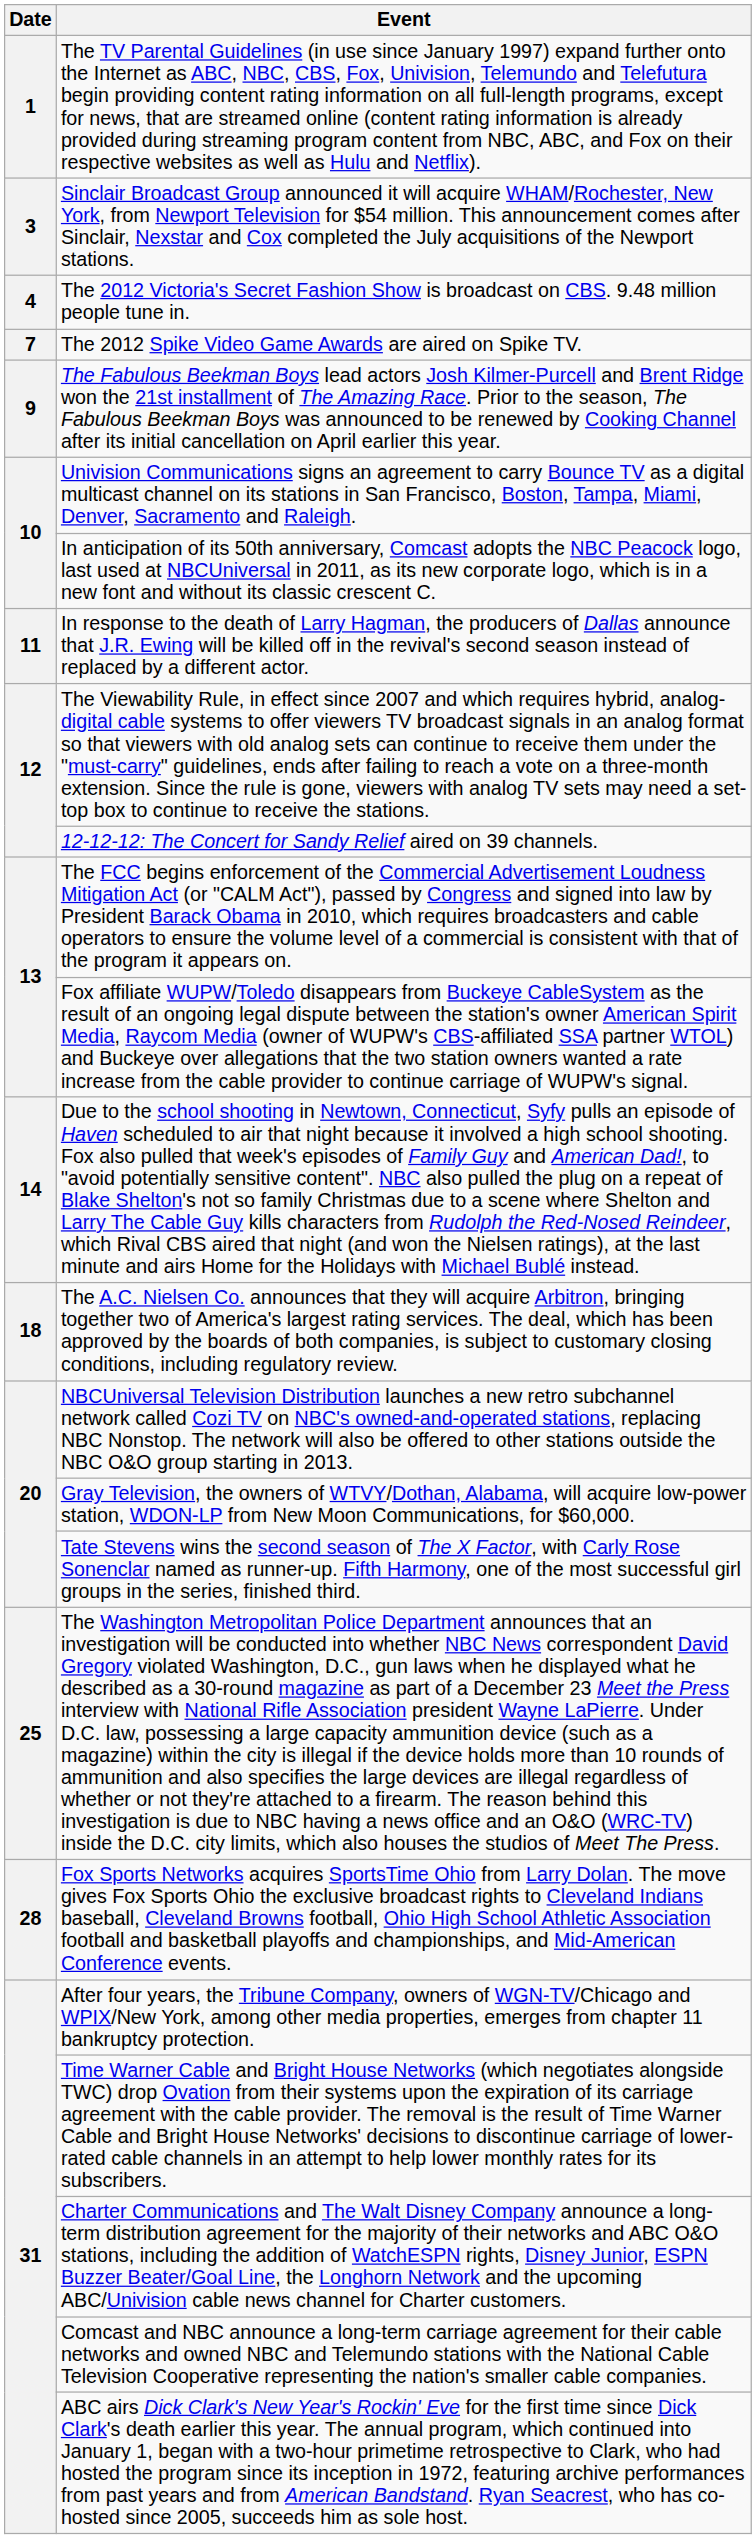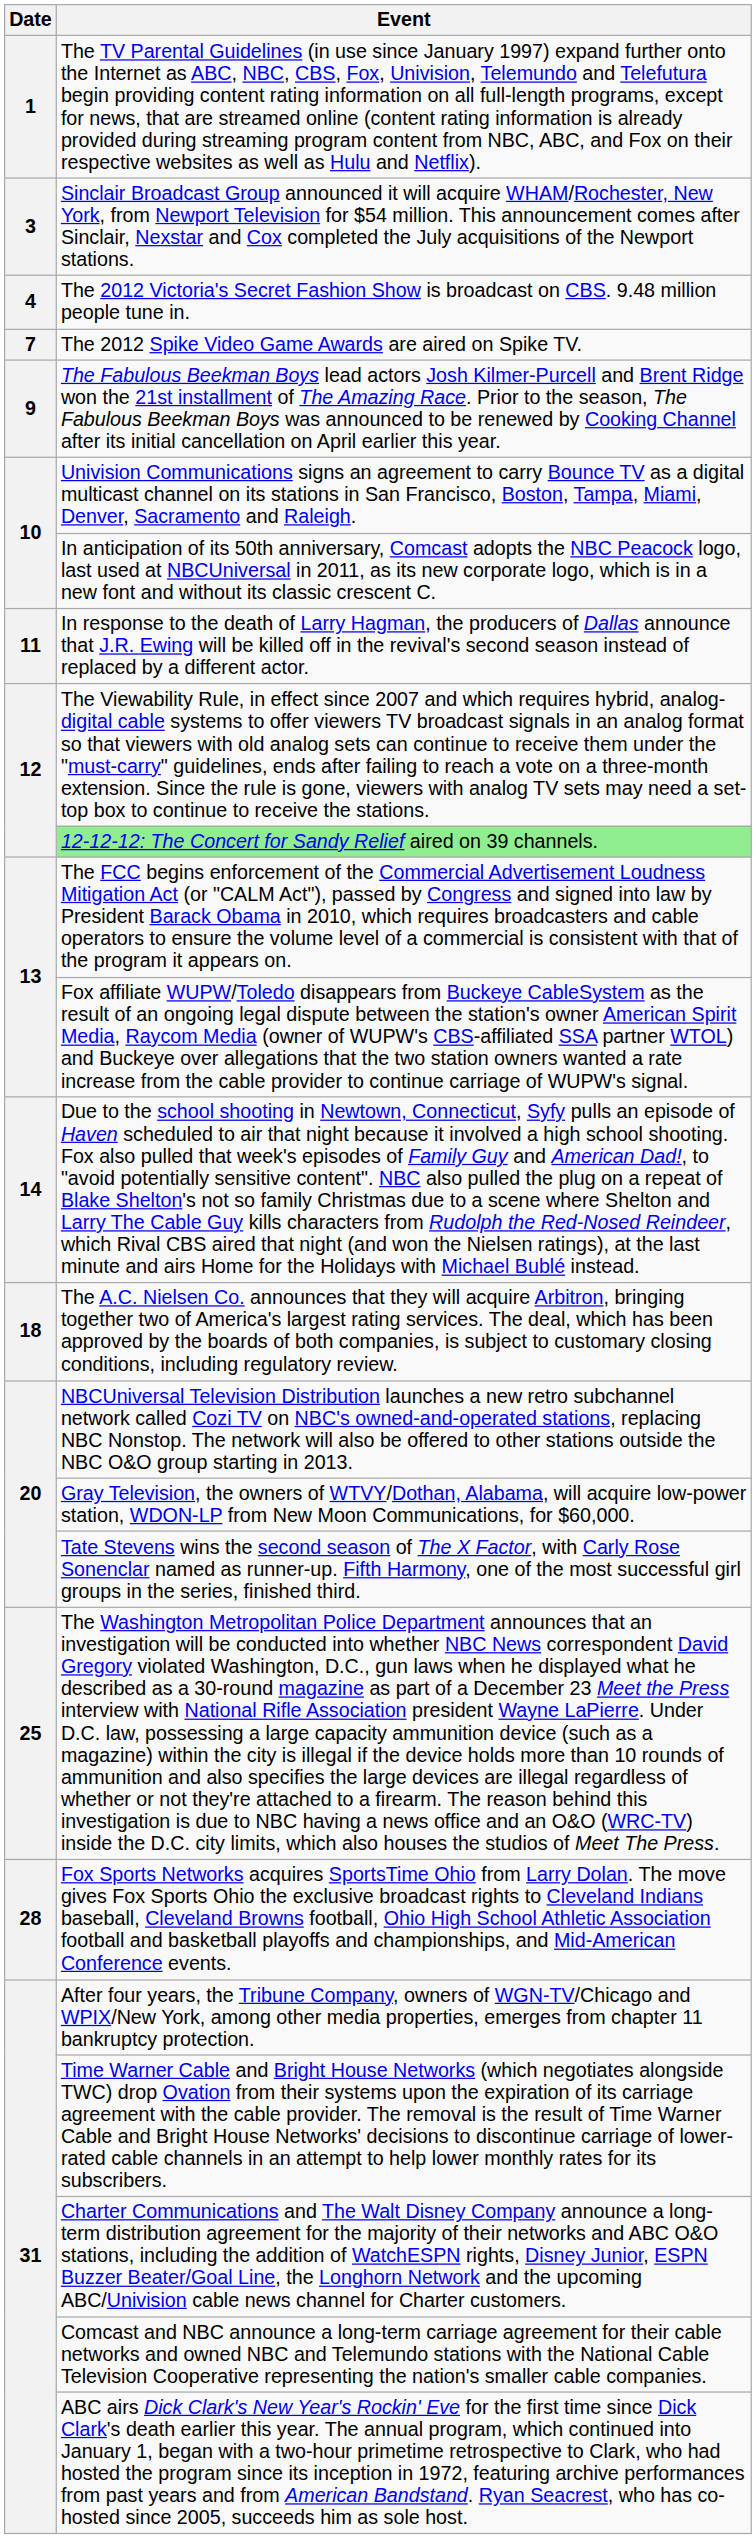(329, 841) no background -> (329, 841) lightgreen background
